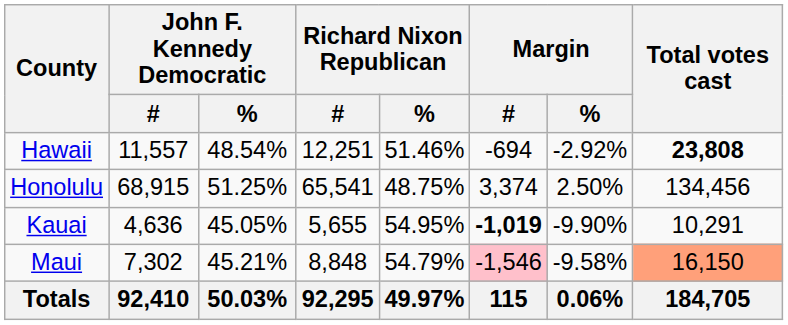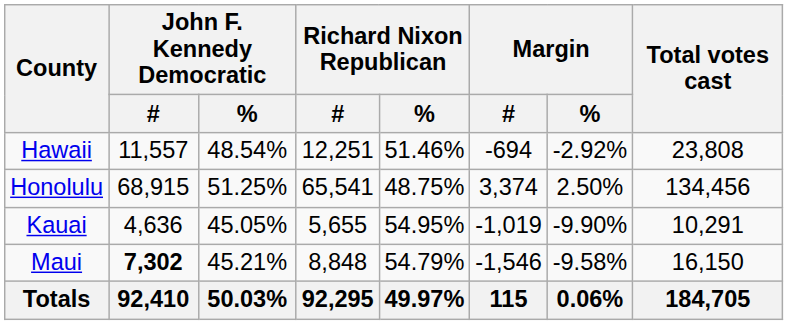(708, 150) bold -> (708, 150) normal
(508, 225) bold -> (508, 225) normal
(153, 262) normal -> (153, 262) bold
(508, 262) pink background -> (508, 262) no background
(708, 262) lightsalmon background -> (708, 262) no background
